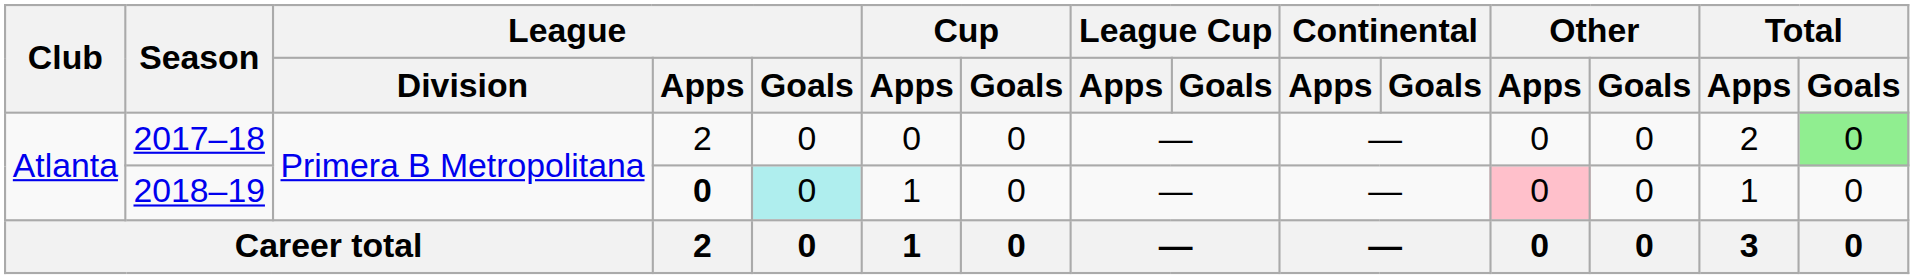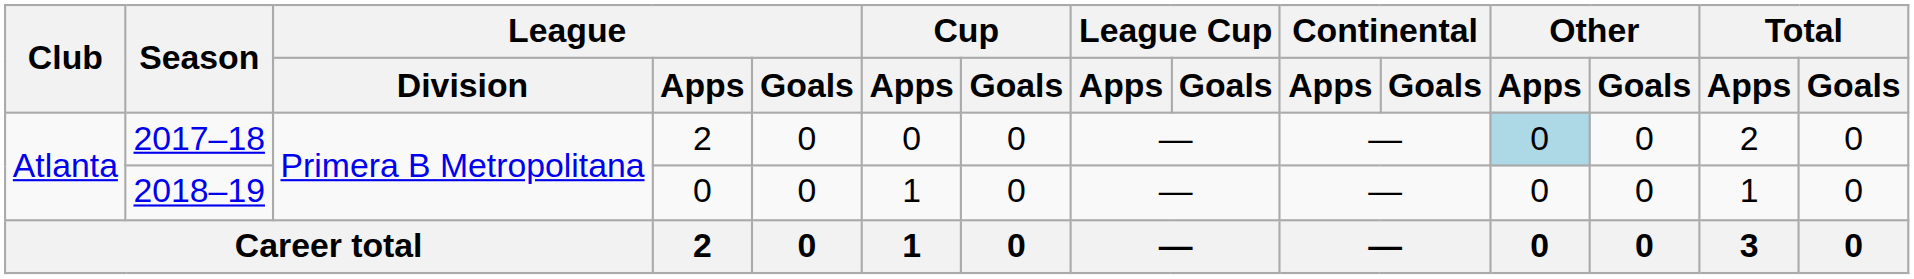(1540, 138) no background -> (1540, 138) lightblue background
(1854, 138) lightgreen background -> (1854, 138) no background
(702, 191) bold -> (702, 191) normal
(807, 191) paleturquoise background -> (807, 191) no background
(1540, 191) pink background -> (1540, 191) no background
